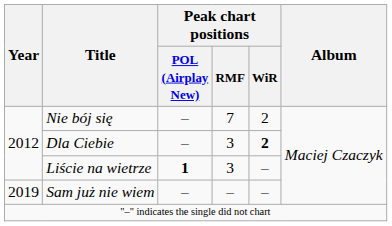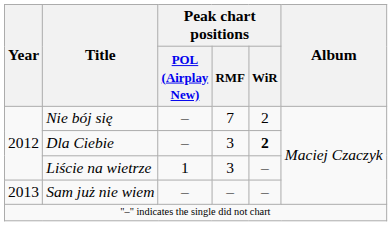(185, 167) bold -> (185, 167) normal
(24, 192) 2019 -> (24, 192) 2013
